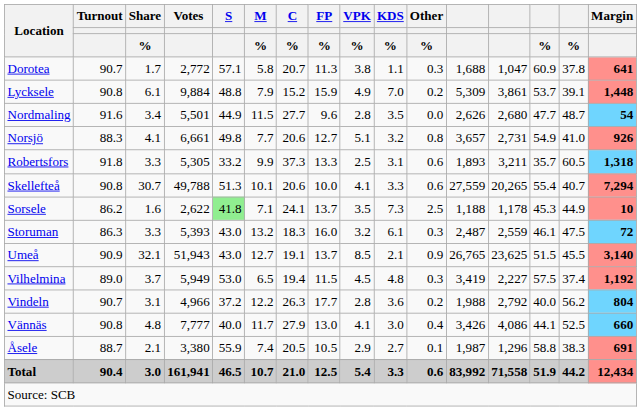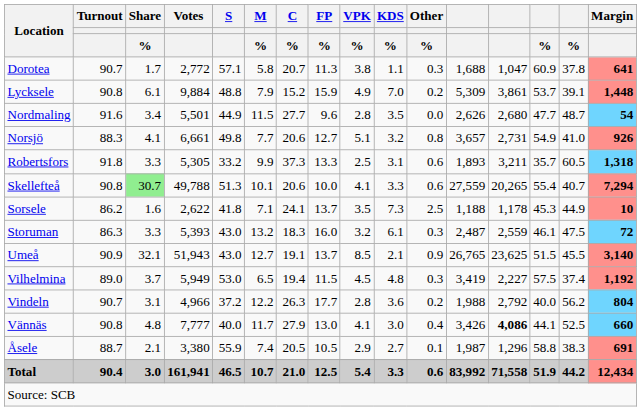(150, 185) no background -> (150, 185) lightgreen background
(230, 208) lightgreen background -> (230, 208) no background
(512, 324) normal -> (512, 324) bold
